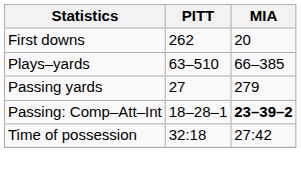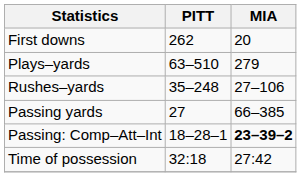(259, 64) 66–385 -> (247, 64) 279
+ row: (56, 88)
(247, 88) 279 -> (259, 111) 66–385
